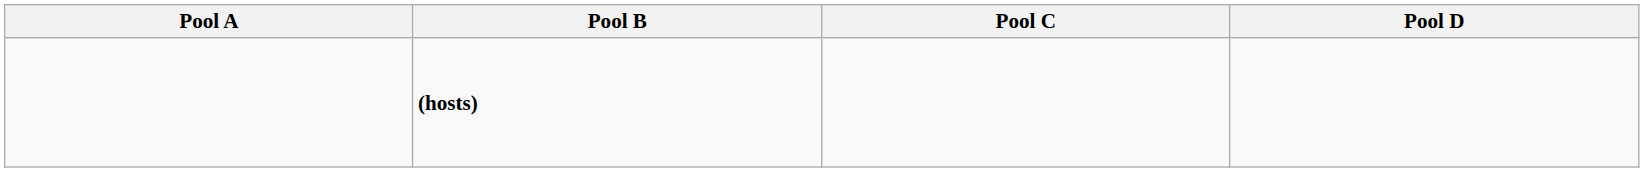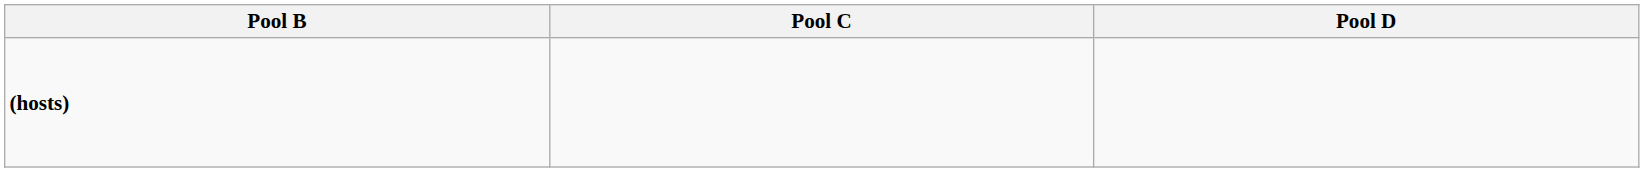- column: (209, 21)
